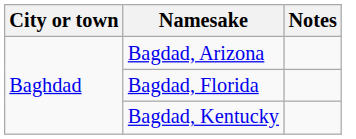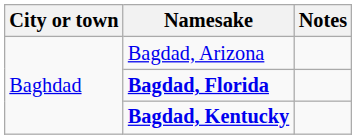(193, 85) normal -> (198, 85) bold
(203, 117) normal -> (209, 117) bold
